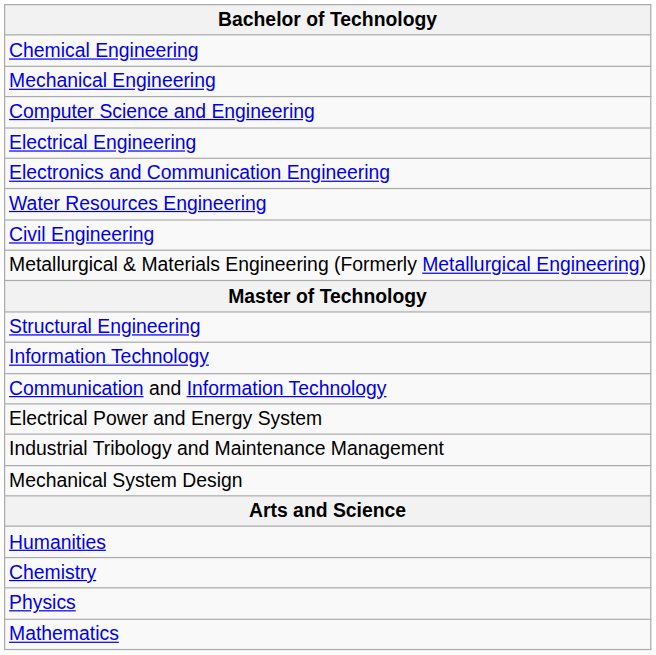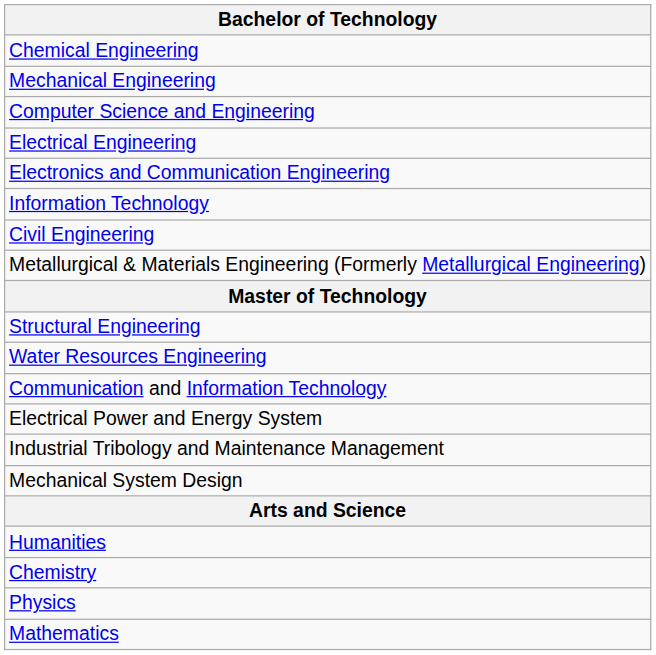(138, 204) Water Resources Engineering -> (109, 204) Information Technology
(109, 357) Information Technology -> (138, 357) Water Resources Engineering
